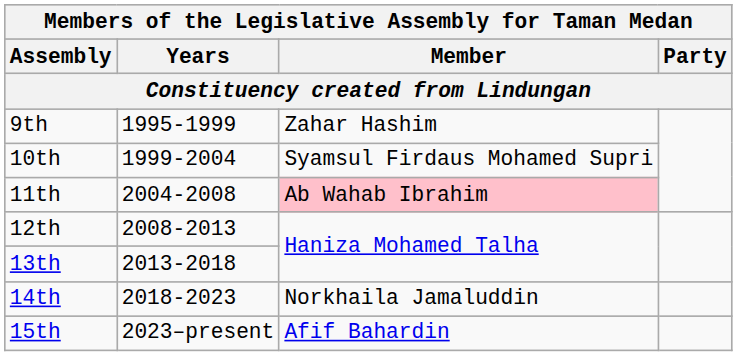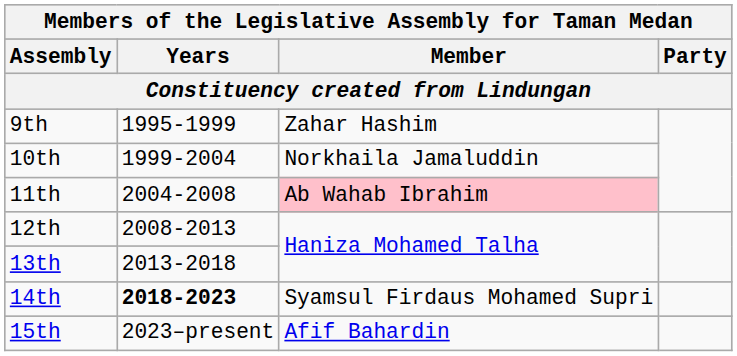(469, 160) Syamsul Firdaus Mohamed Supri -> (412, 160) Norkhaila Jamaluddin
(179, 298) normal -> (179, 298) bold
(412, 298) Norkhaila Jamaluddin -> (469, 298) Syamsul Firdaus Mohamed Supri
